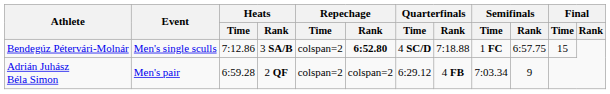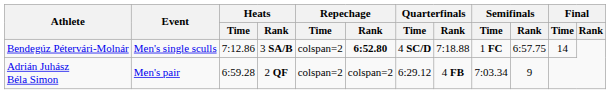(562, 49) 15 -> (562, 49) 14
